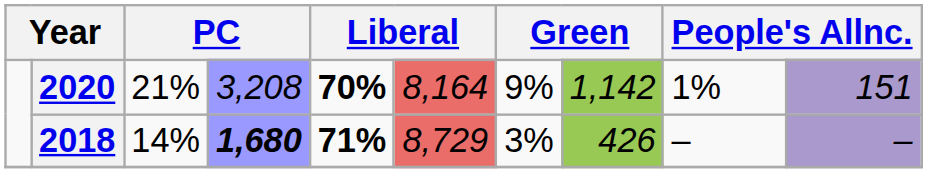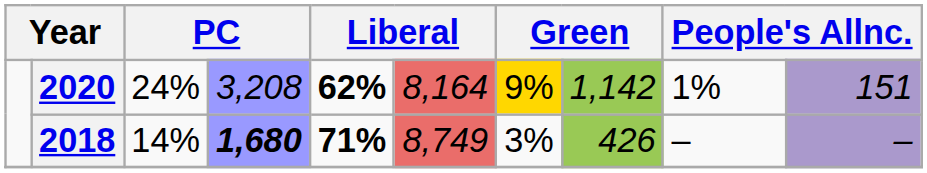(166, 87) 21% -> (166, 87) 24%
(352, 87) 70% -> (352, 87) 62%
(529, 87) no background -> (529, 87) gold background
(445, 141) 8,729 -> (445, 141) 8,749
